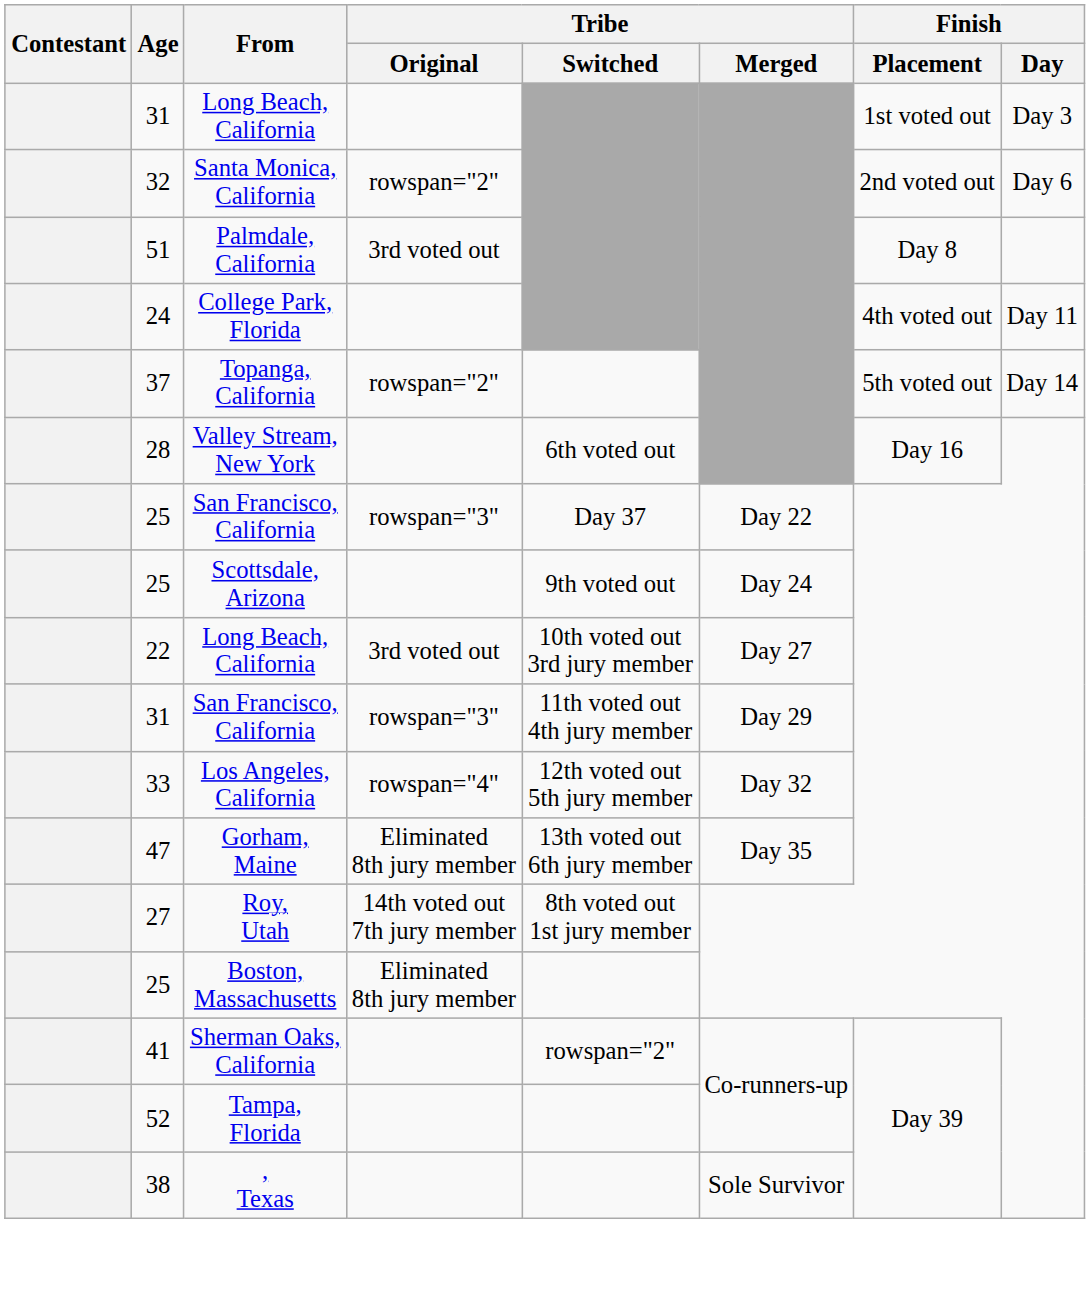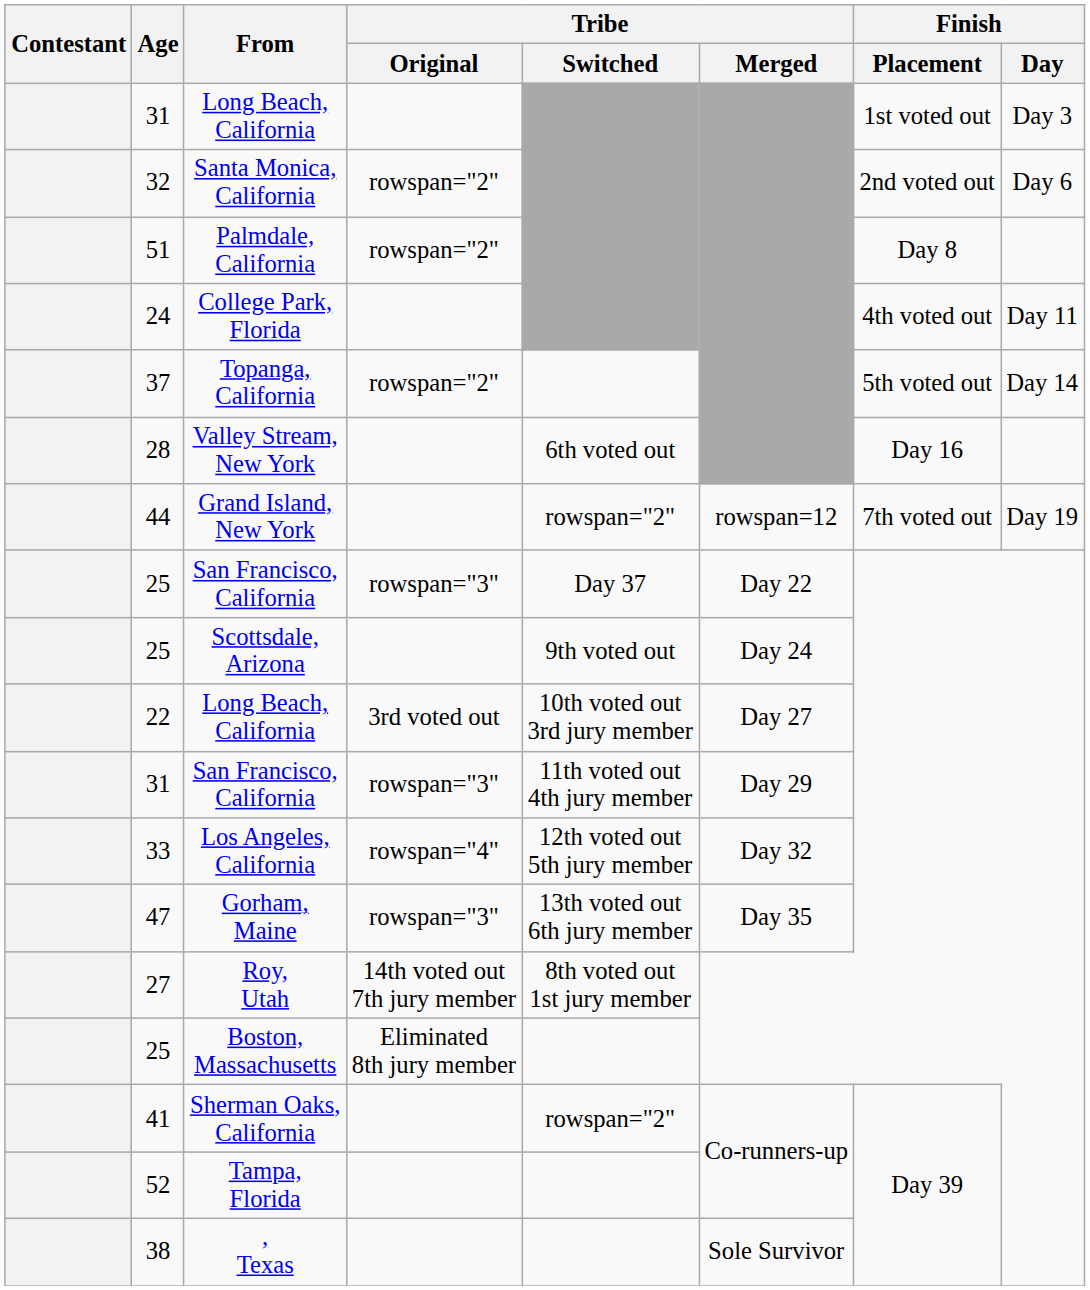(434, 249) 3rd voted out -> (434, 249) rowspan="2"
+ row: (158, 516)
(434, 850) Eliminated 8th jury member -> (434, 917) rowspan="3"
